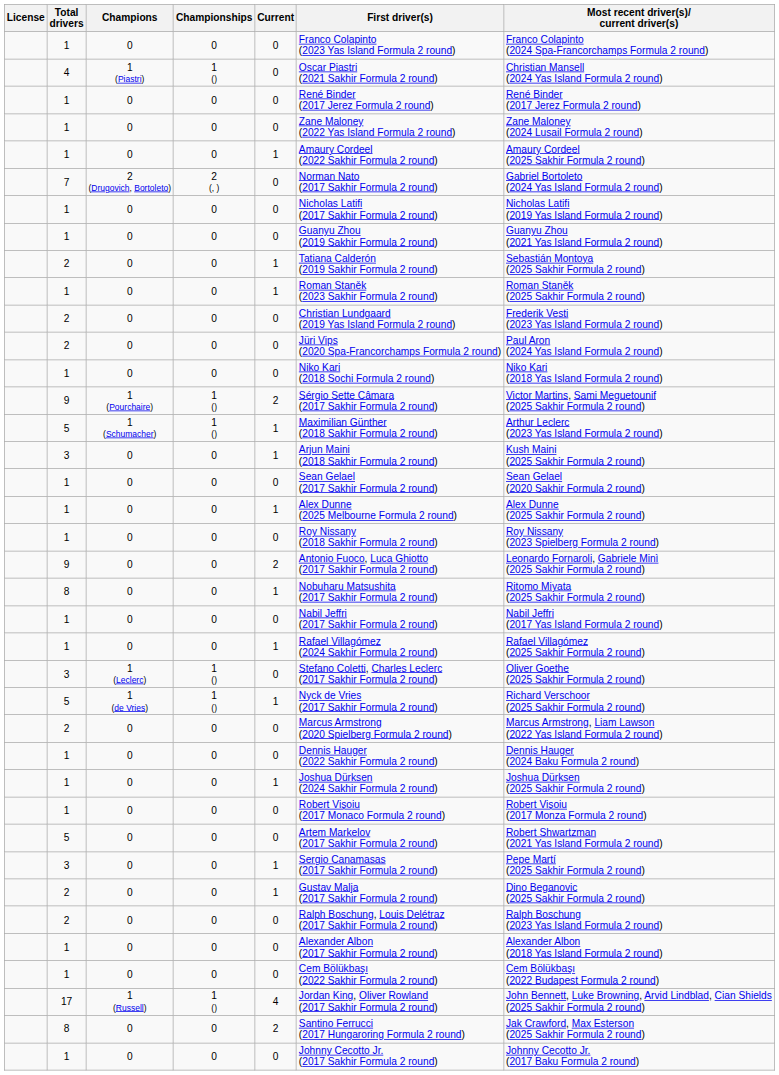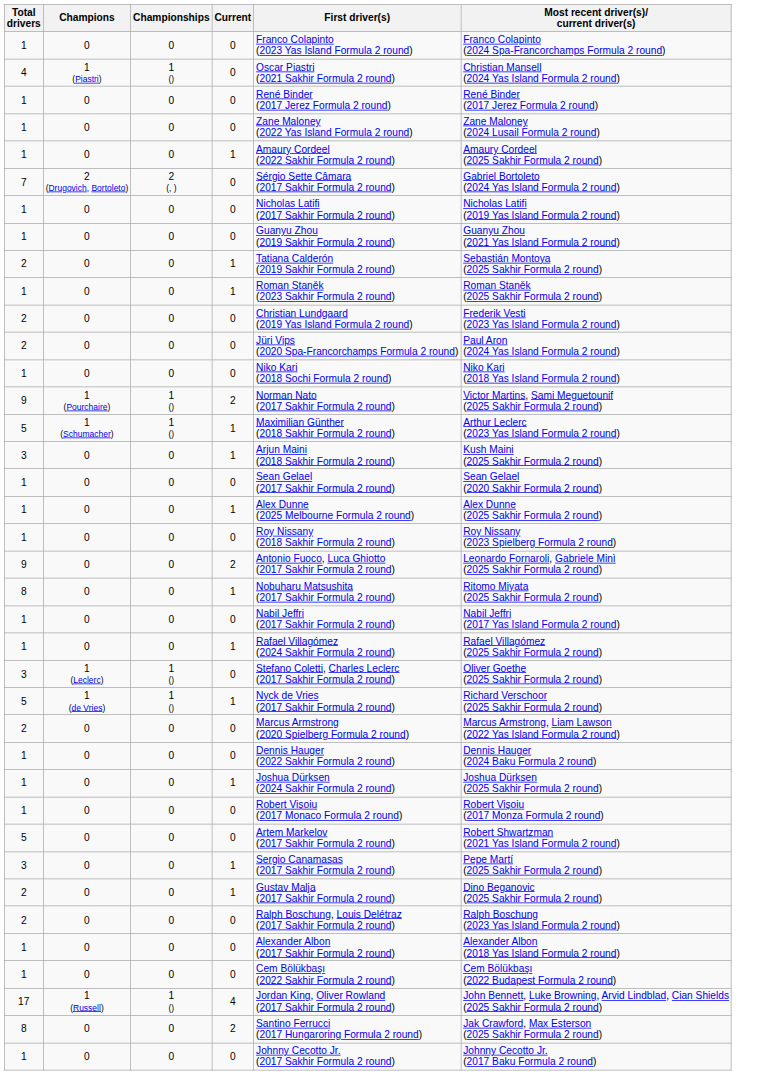- column: (26, 18)
(368, 182) Norman Nato (2017 Sakhir Formula 2 round) -> (325, 182) Sérgio Sette Câmara (2017 Sakhir Formula 2 round)
(368, 400) Sérgio Sette Câmara (2017 Sakhir Formula 2 round) -> (325, 400) Norman Nato (2017 Sakhir Formula 2 round)
